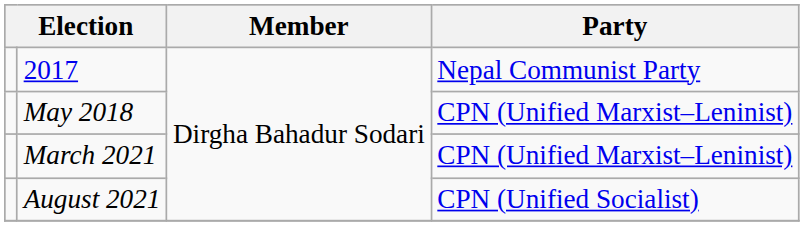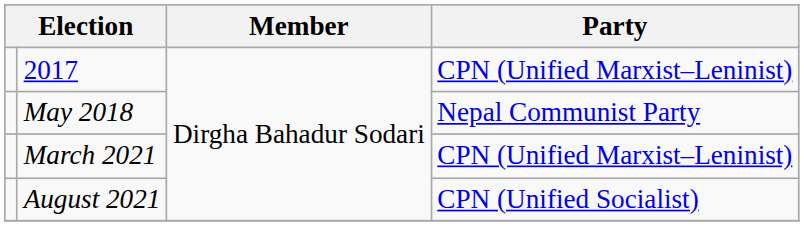(569, 69) Nepal Communist Party -> (615, 69) CPN (Unified Marxist–Leninist)
(615, 112) CPN (Unified Marxist–Leninist) -> (569, 112) Nepal Communist Party
